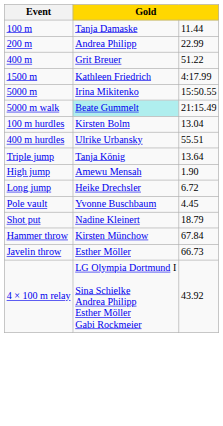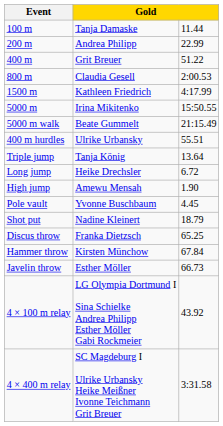+ row: (19, 76)
(107, 108) paleturquoise background -> (107, 124) no background
- row: (35, 124)
rows swapped: (29, 188) <-> (28, 172)
+ row: (33, 236)
+ row: (39, 385)
